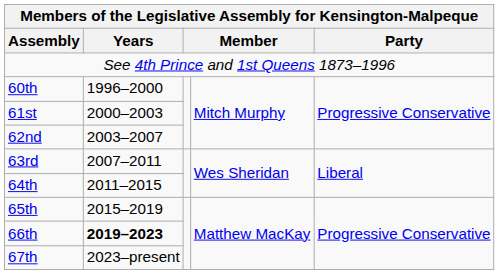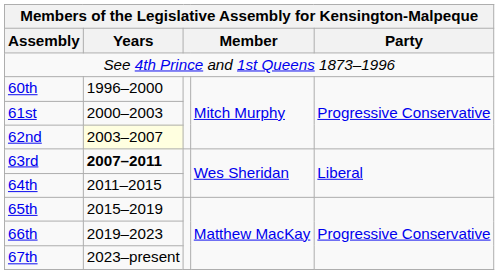(125, 137) no background -> (125, 137) lightyellow background
(124, 161) normal -> (124, 161) bold
(125, 233) bold -> (125, 233) normal
